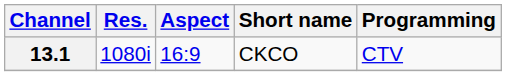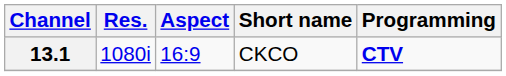(382, 53) normal -> (382, 53) bold
